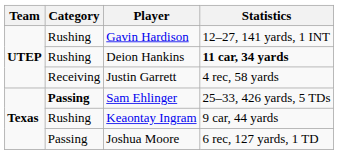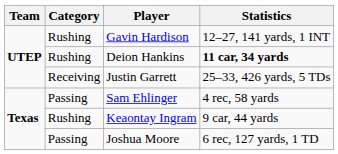(241, 77) 4 rec, 58 yards -> (267, 77) 25–33, 426 yards, 5 TDs
(69, 97) bold -> (68, 97) normal
(267, 97) 25–33, 426 yards, 5 TDs -> (241, 97) 4 rec, 58 yards
